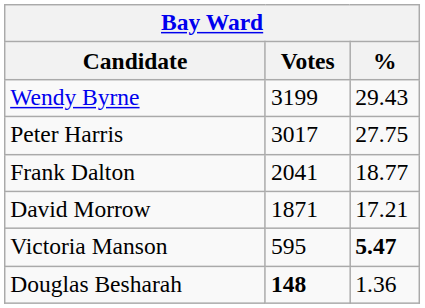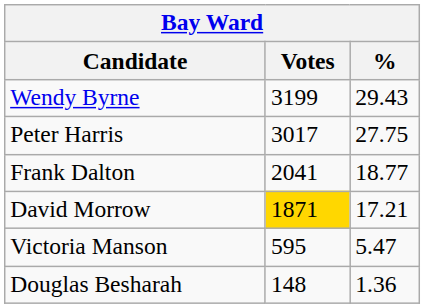(294, 209) no background -> (294, 209) gold background
(376, 246) bold -> (376, 246) normal
(289, 284) bold -> (289, 284) normal
